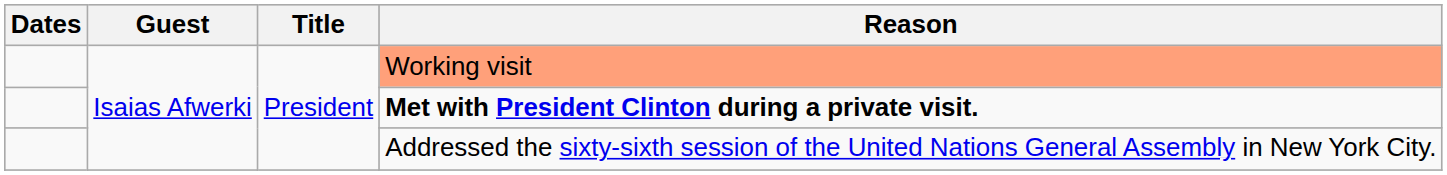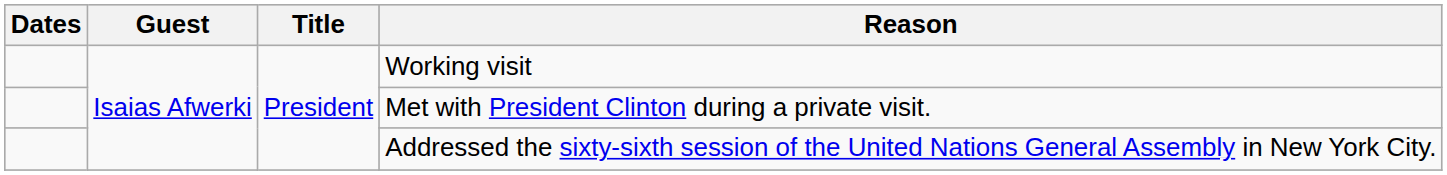(458, 66) lightsalmon background -> (458, 66) no background
(682, 107) bold -> (658, 107) normal
